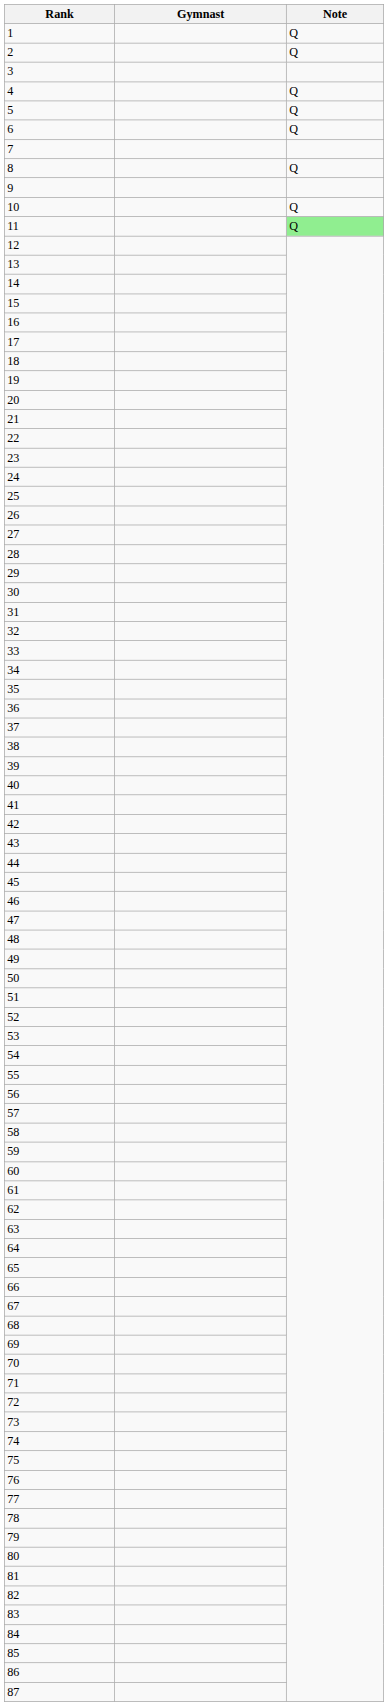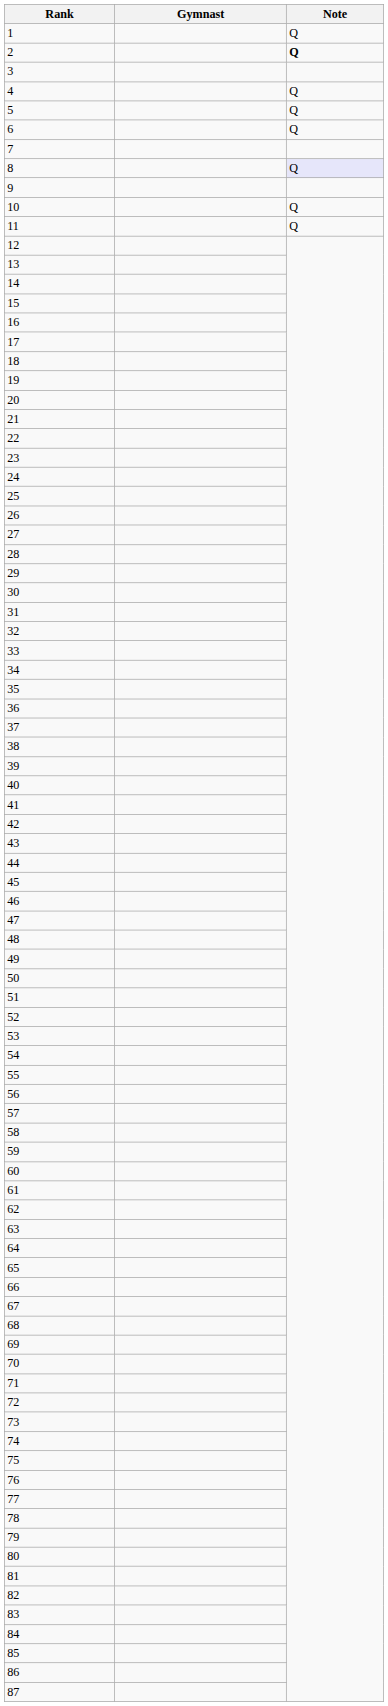(294, 52) normal -> (294, 52) bold
(294, 168) no background -> (294, 168) lavender background
(294, 226) lightgreen background -> (294, 226) no background
